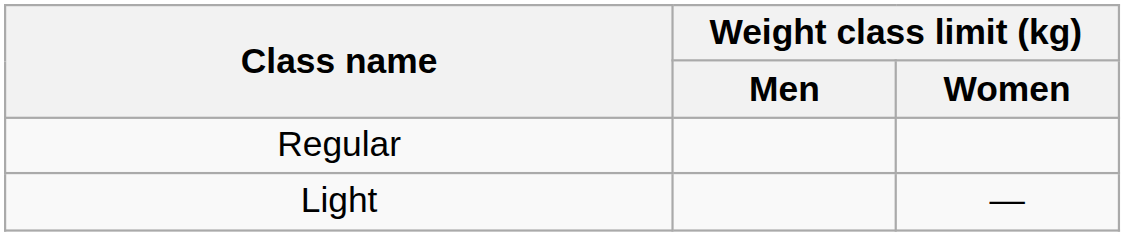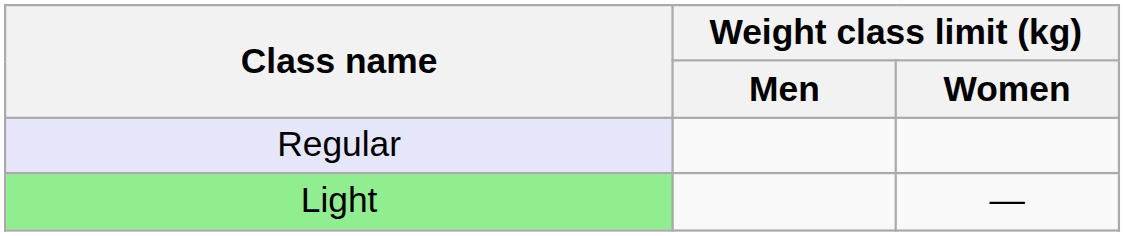(339, 144) no background -> (339, 144) lavender background
(339, 200) no background -> (339, 200) lightgreen background
